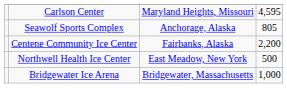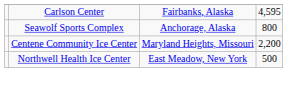(198, 12) Maryland Heights, Missouri -> (198, 12) Fairbanks, Alaska
(270, 28) 805 -> (270, 28) 800
(198, 43) Fairbanks, Alaska -> (198, 43) Maryland Heights, Missouri
- row: (74, 75)
